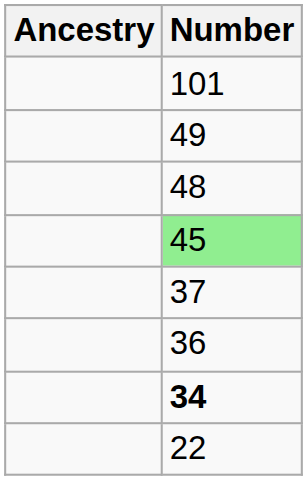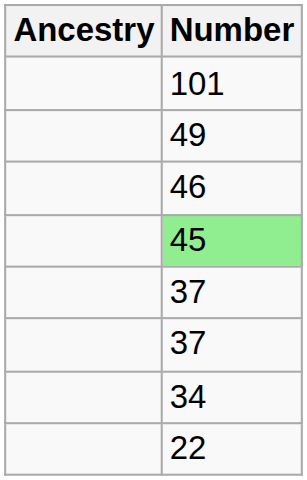(188, 187) 48 -> (188, 187) 46
(188, 344) 36 -> (188, 344) 37
(188, 396) bold -> (188, 396) normal
